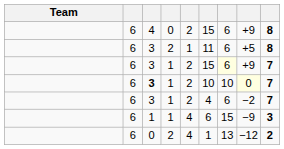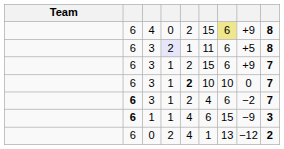(227, 30) no background -> (227, 30) khaki background
(171, 48) no background -> (171, 48) lavender background
(227, 65) lightyellow background -> (227, 65) no background
(152, 83) bold -> (152, 83) normal
(189, 83) normal -> (189, 83) bold
(249, 83) lightyellow background -> (249, 83) no background
(133, 100) normal -> (133, 100) bold
(133, 118) normal -> (133, 118) bold
